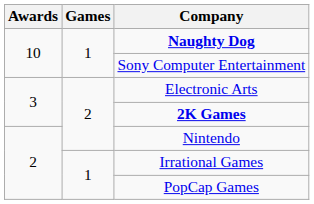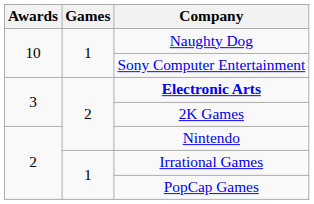(211, 41) bold -> (211, 41) normal
(211, 89) normal -> (211, 89) bold
(211, 114) bold -> (211, 114) normal
